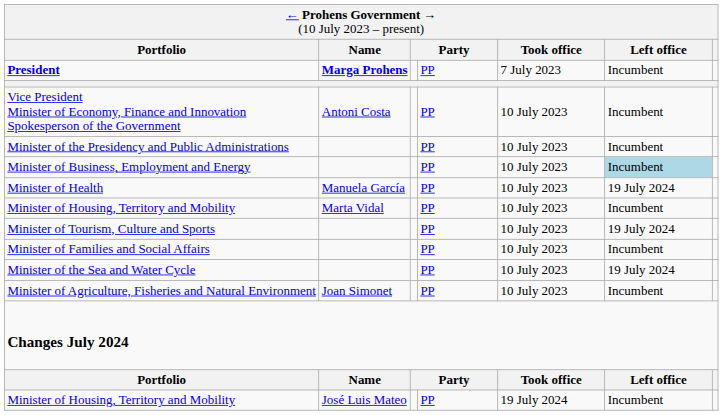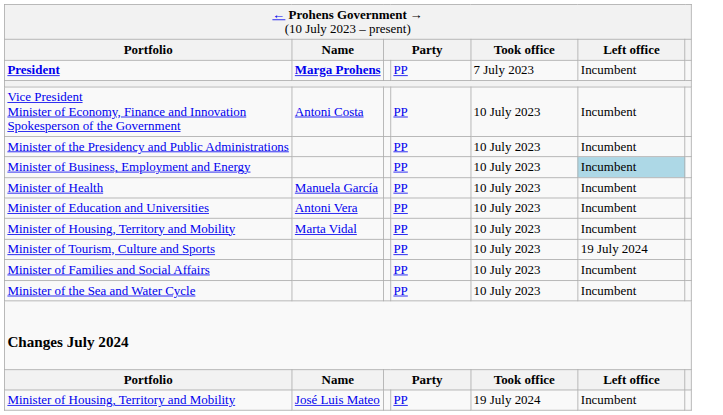(641, 187) 19 July 2024 -> (609, 187) Incumbent
+ row: (108, 208)
(641, 270) 19 July 2024 -> (609, 290) Incumbent
- row: (162, 290)
